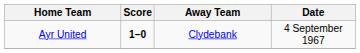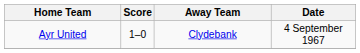(138, 34) bold -> (138, 34) normal
